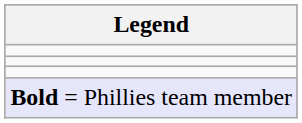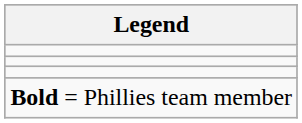(151, 97) lavender background -> (151, 97) no background
